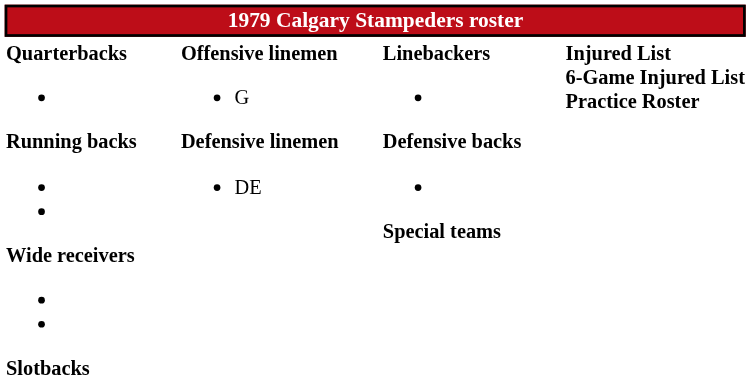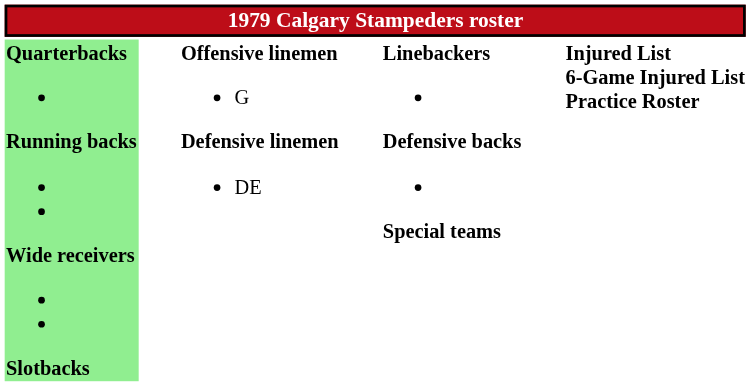(71, 210) no background -> (71, 210) lightgreen background
